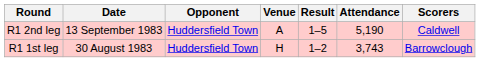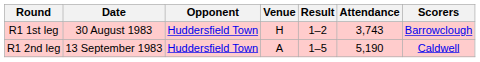rows swapped: (34, 48) <-> (34, 30)
